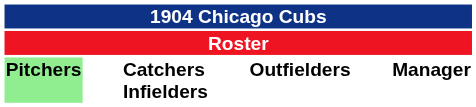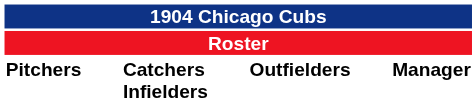(44, 69) lightgreen background -> (44, 69) no background
